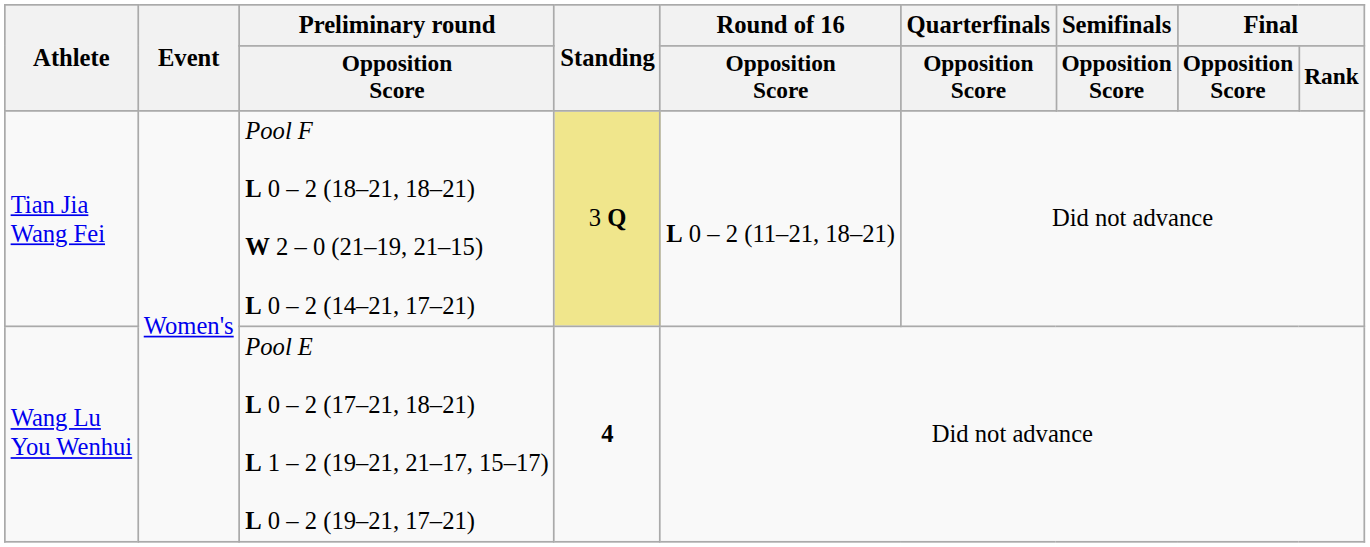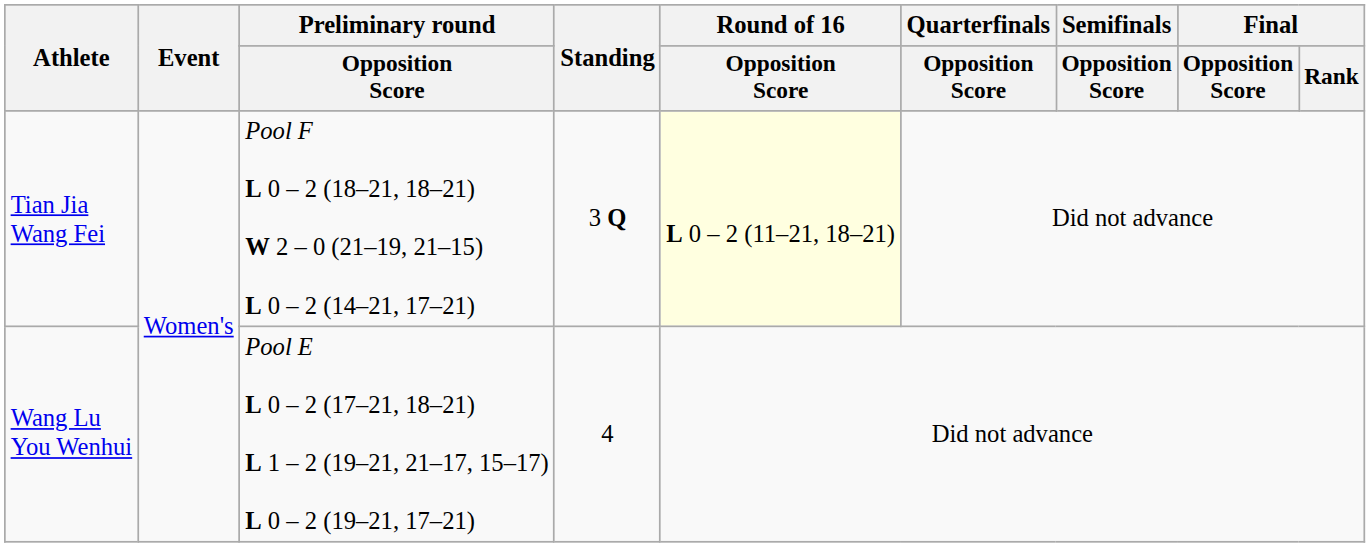(607, 218) khaki background -> (607, 218) no background
(781, 233) no background -> (781, 233) lightyellow background
(608, 433) bold -> (608, 433) normal
